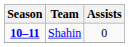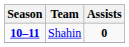(104, 33) normal -> (104, 33) bold
